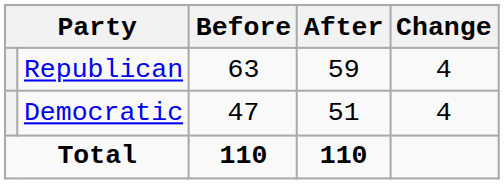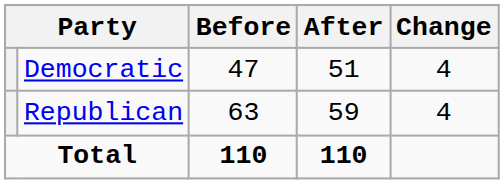rows swapped: (104, 70) <-> (104, 113)
